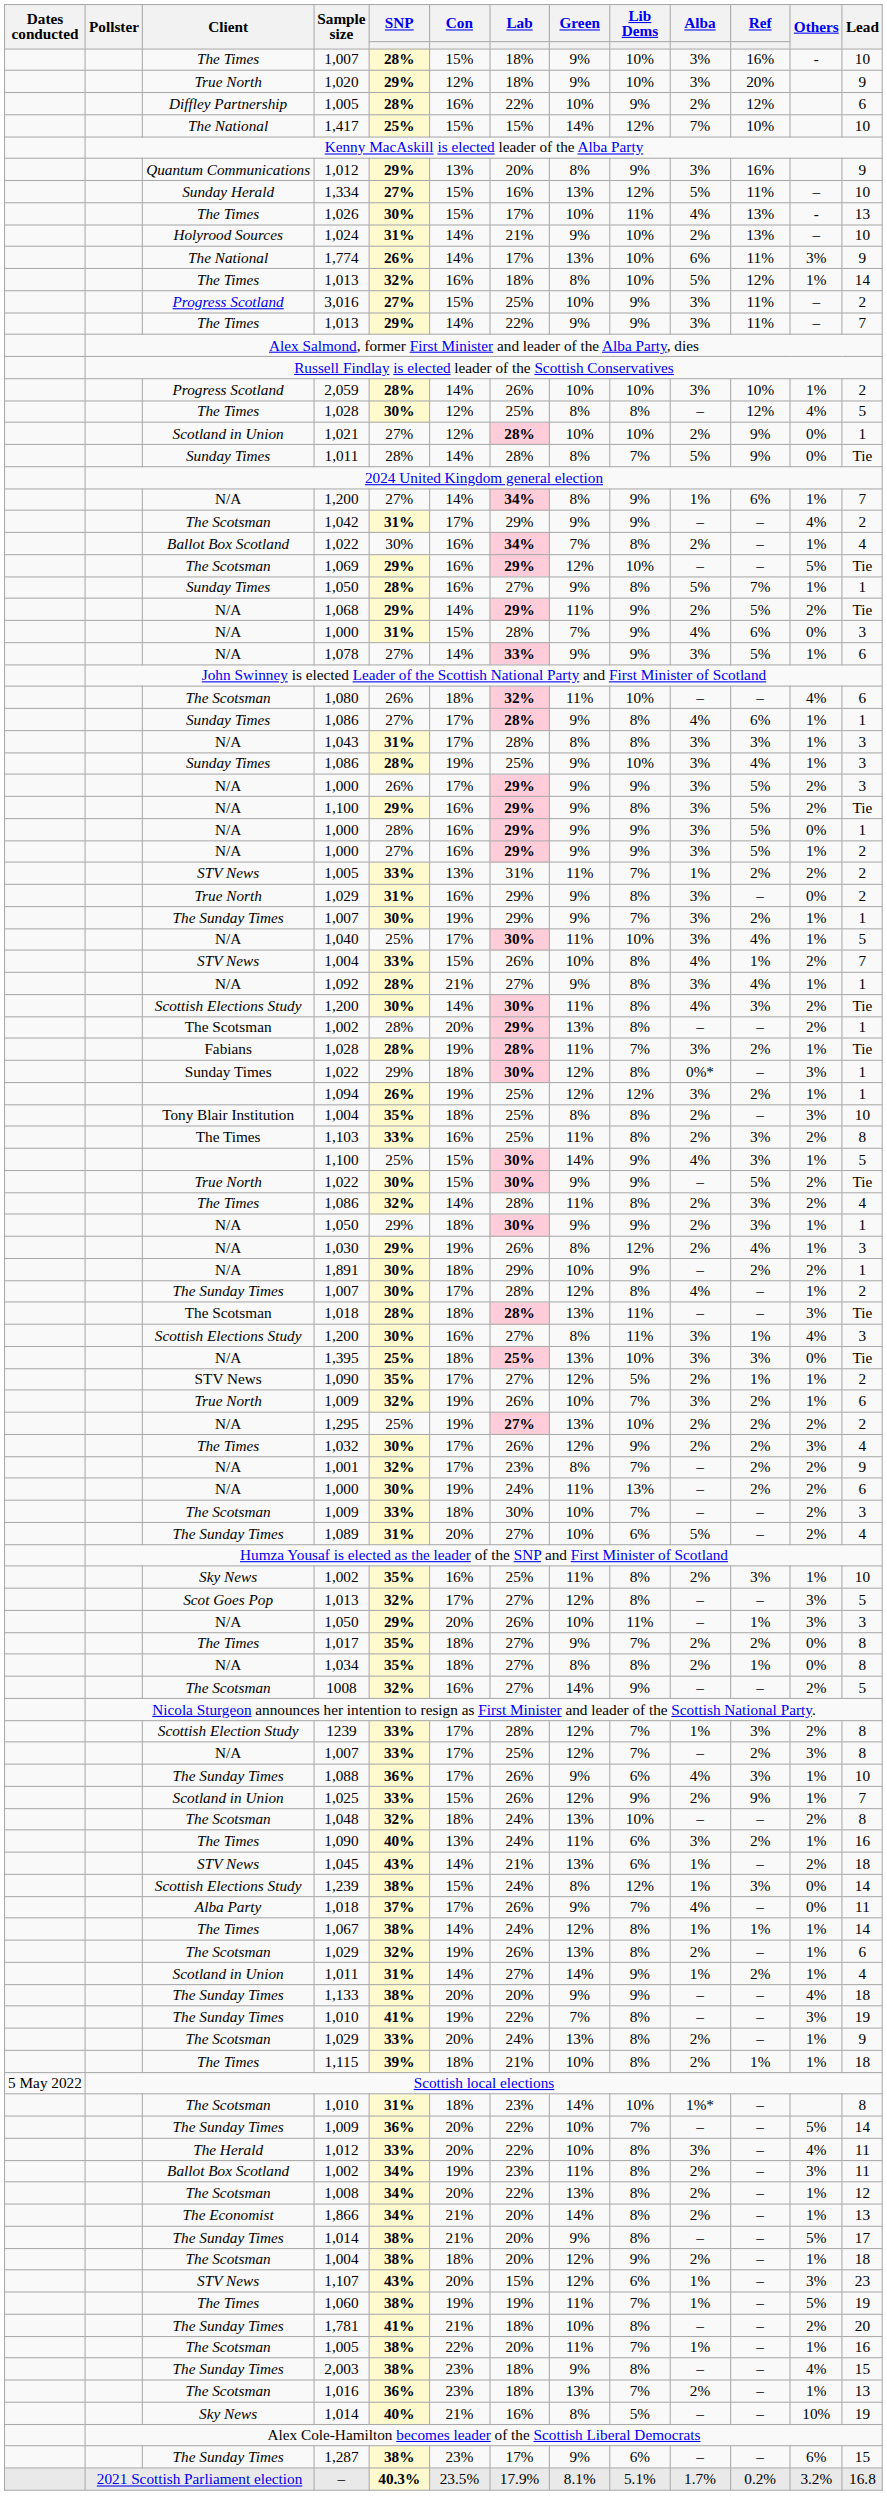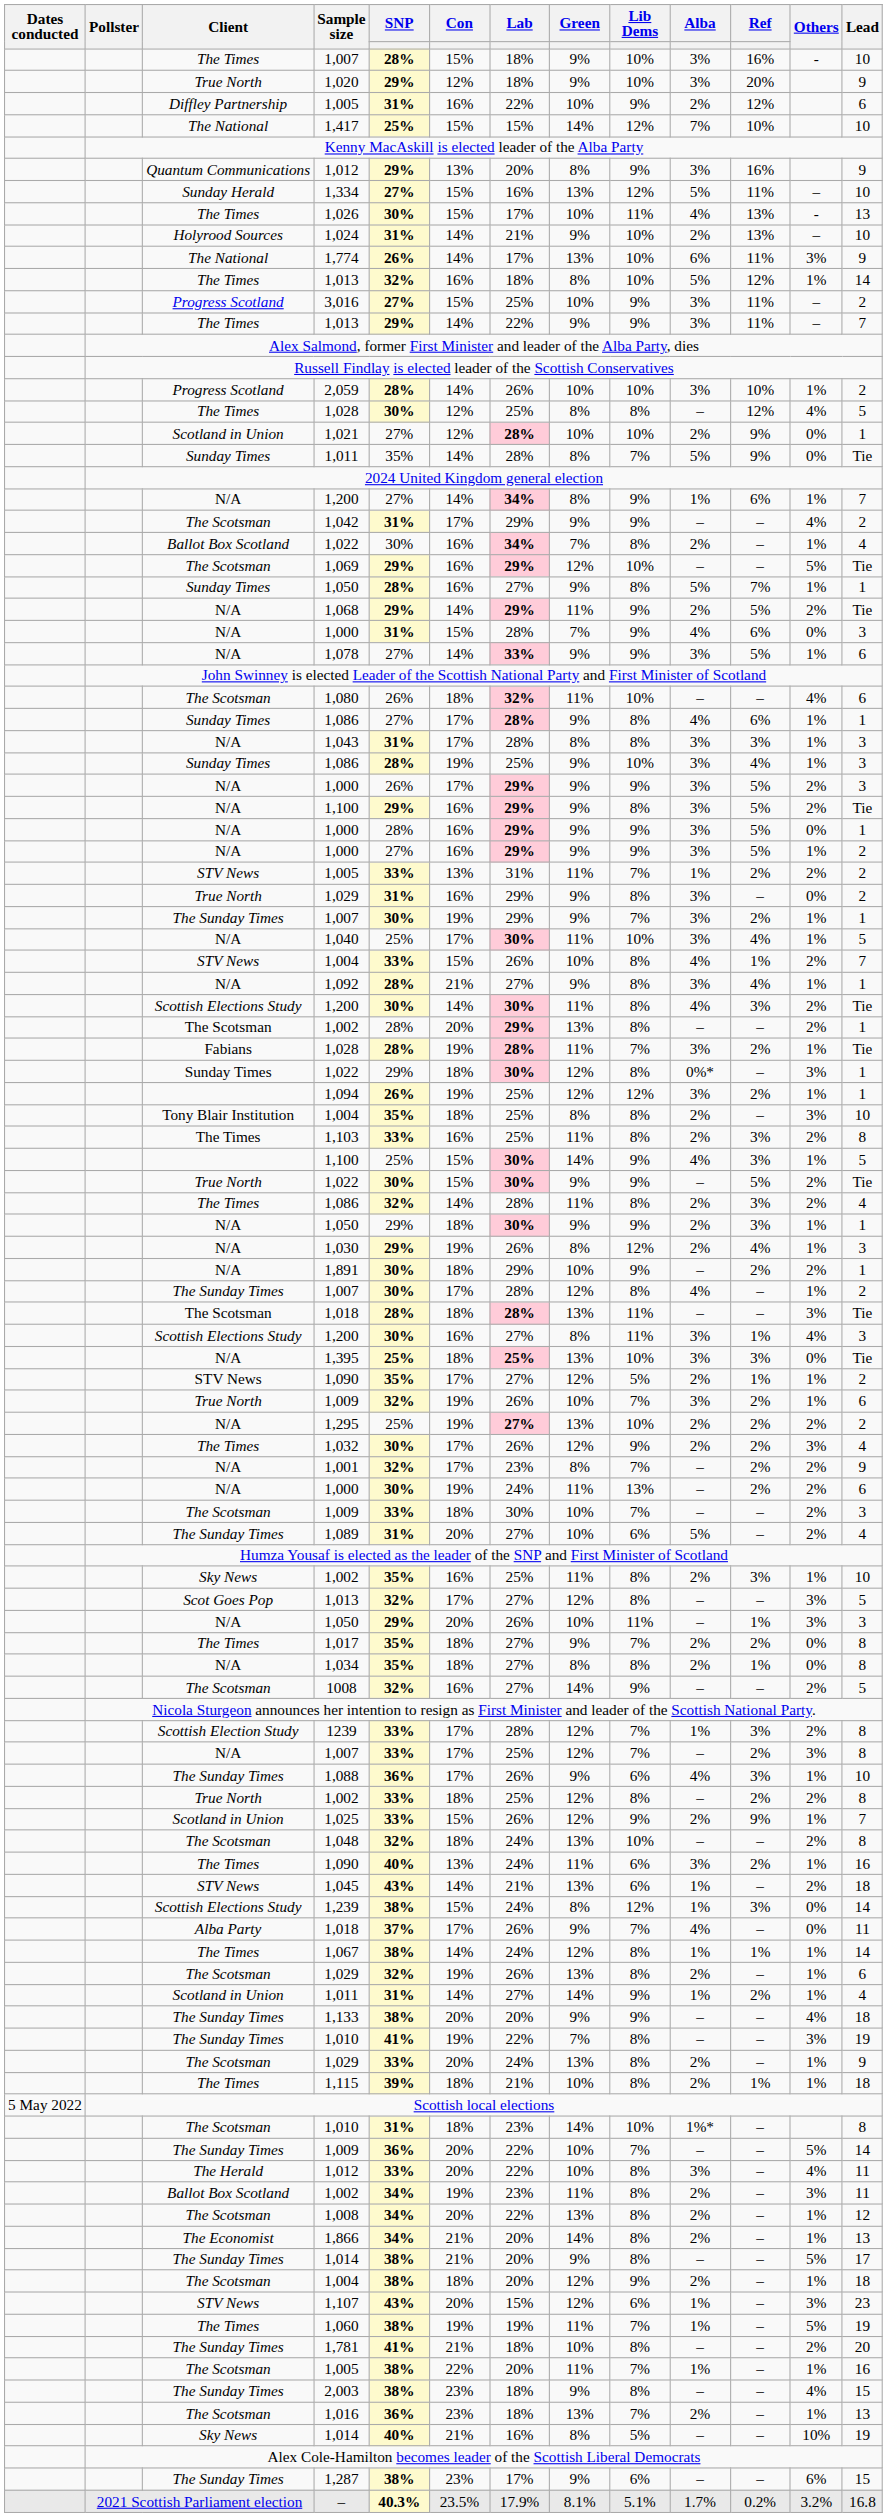(399, 104) 28% -> (399, 104) 31%
(399, 456) 28% -> (399, 456) 35%
+ row: (228, 1798)
